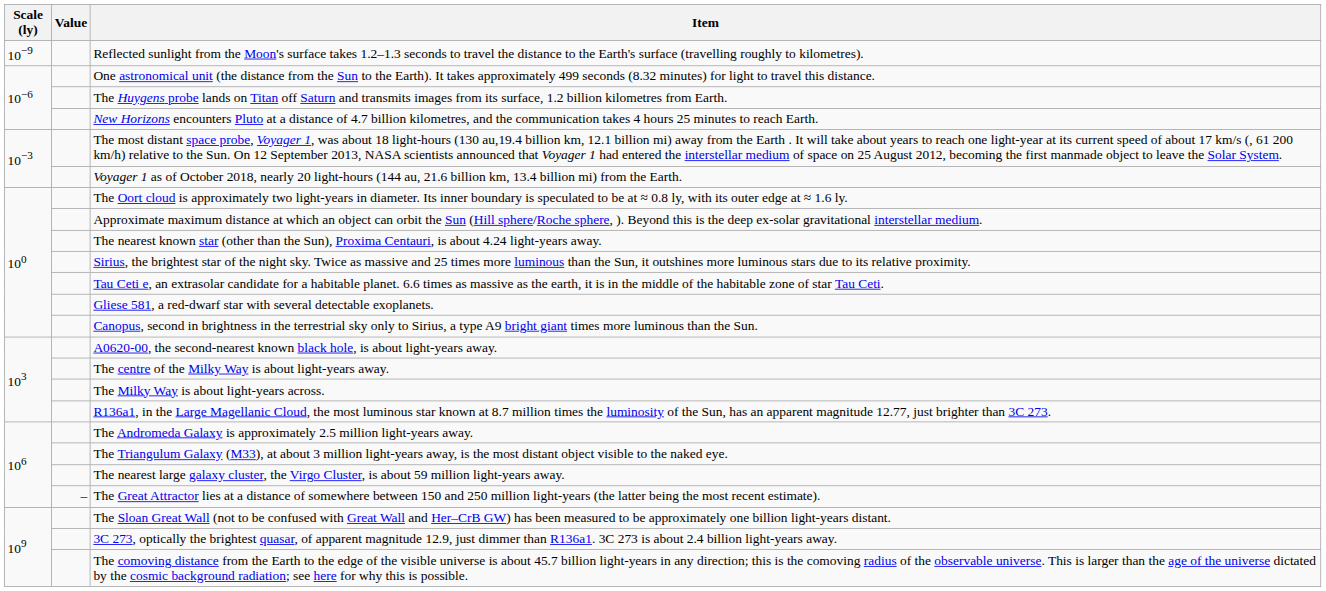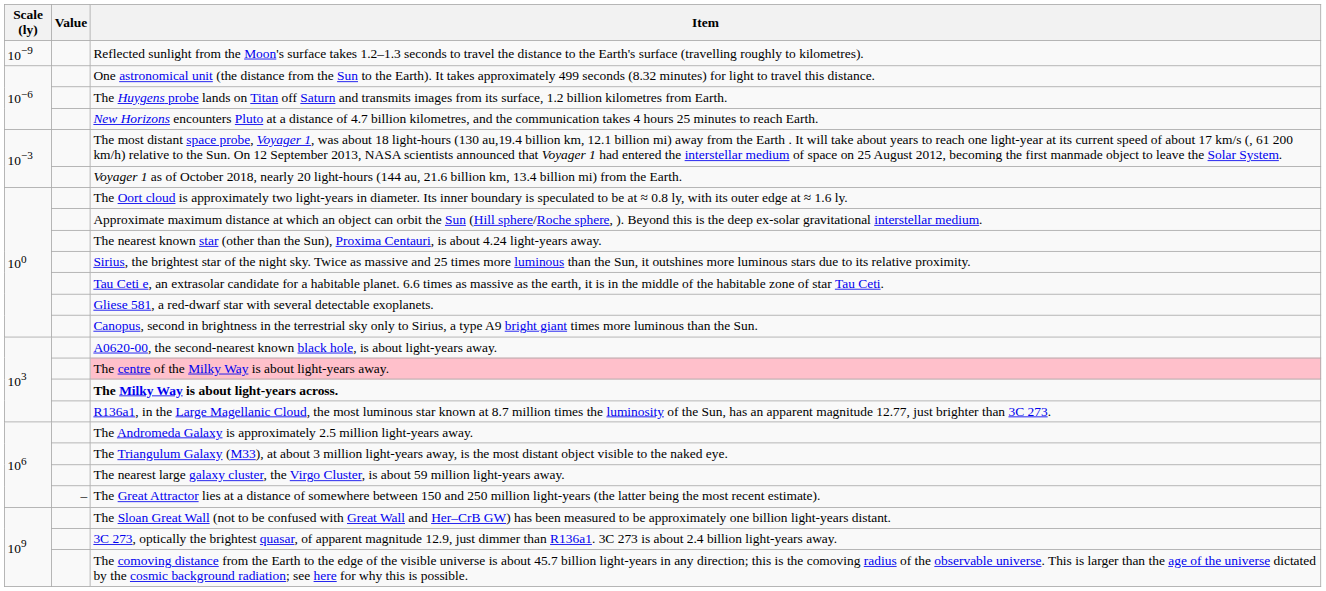(241, 368) no background -> (241, 368) pink background
(209, 390) normal -> (216, 390) bold
